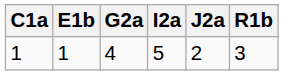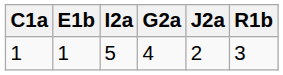columns swapped: (124, 20) <-> (167, 20)
